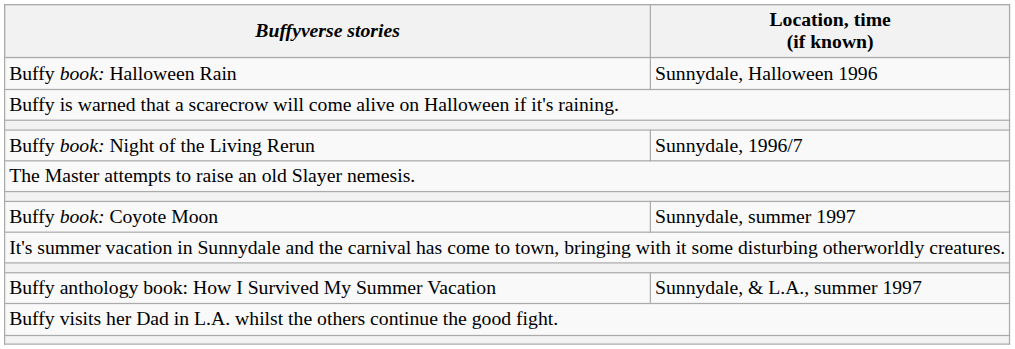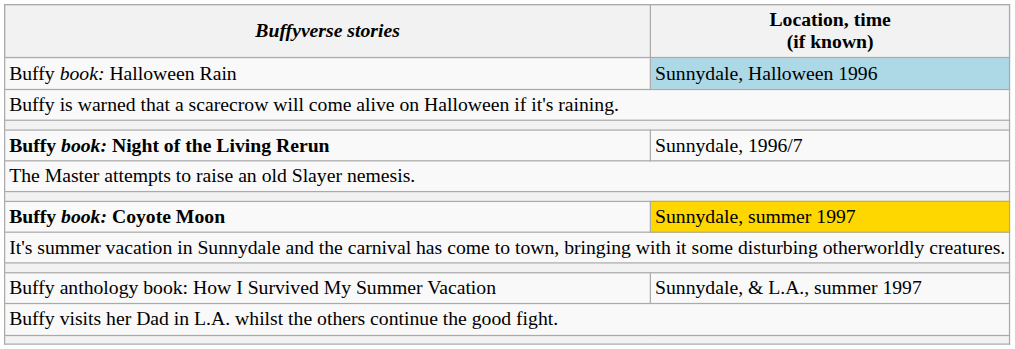(766, 73) no background -> (766, 73) lightblue background
(162, 144) normal -> (169, 144) bold
(114, 216) normal -> (117, 216) bold
(755, 216) no background -> (755, 216) gold background
